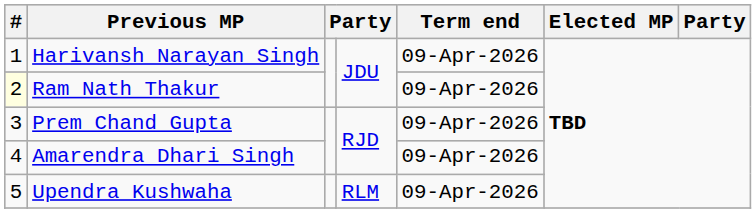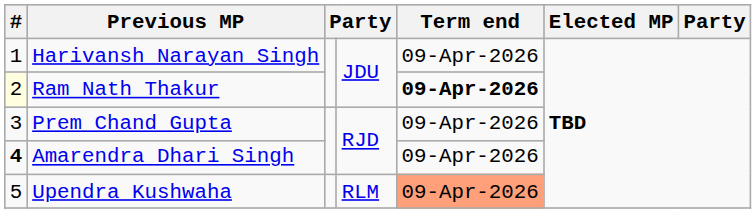(470, 90) normal -> (470, 90) bold
(16, 157) normal -> (16, 157) bold
(470, 191) no background -> (470, 191) lightsalmon background
